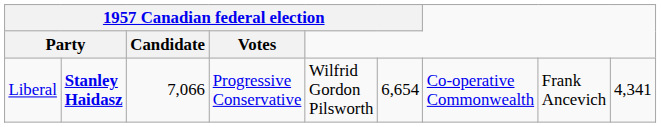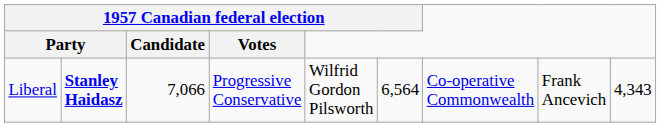(400, 90) 6,654 -> (400, 90) 6,564
(633, 90) 4,341 -> (633, 90) 4,343
